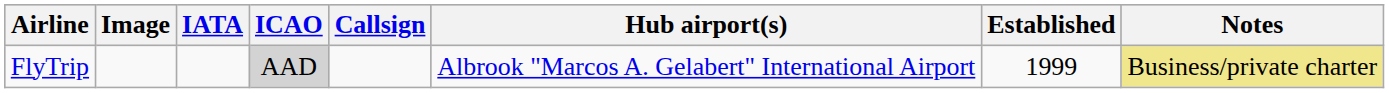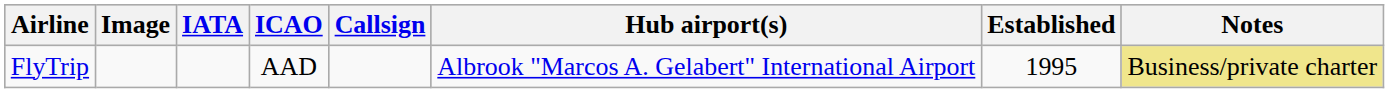(289, 66) lightgrey background -> (289, 66) no background
(1051, 66) 1999 -> (1051, 66) 1995
